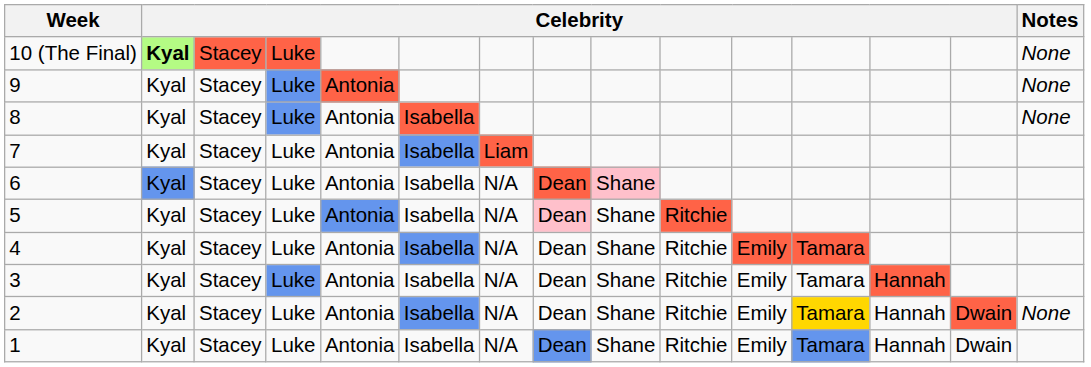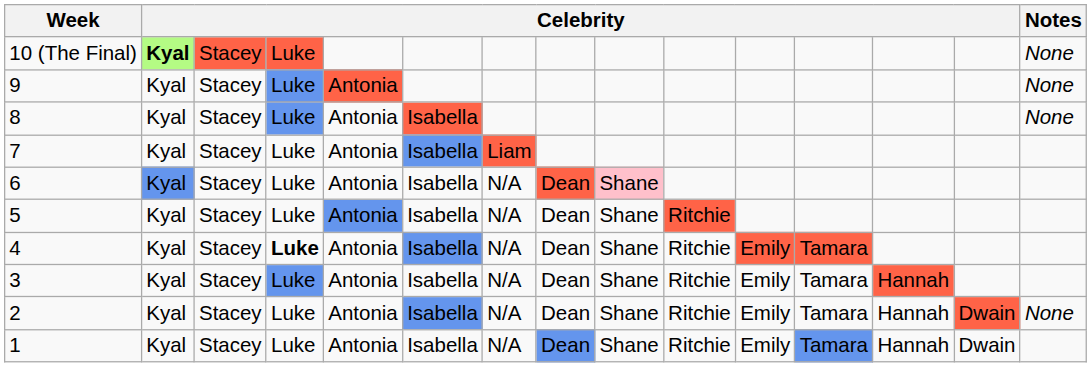(562, 215) pink background -> (566, 215) no background
(293, 248) normal -> (295, 248) bold
(830, 313) gold background -> (834, 313) no background
